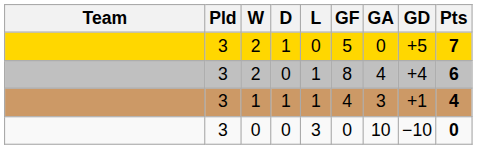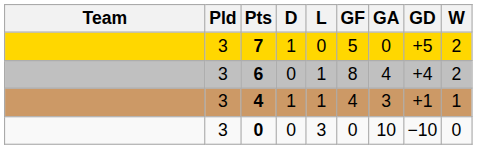columns swapped: (256, 18) <-> (454, 18)
